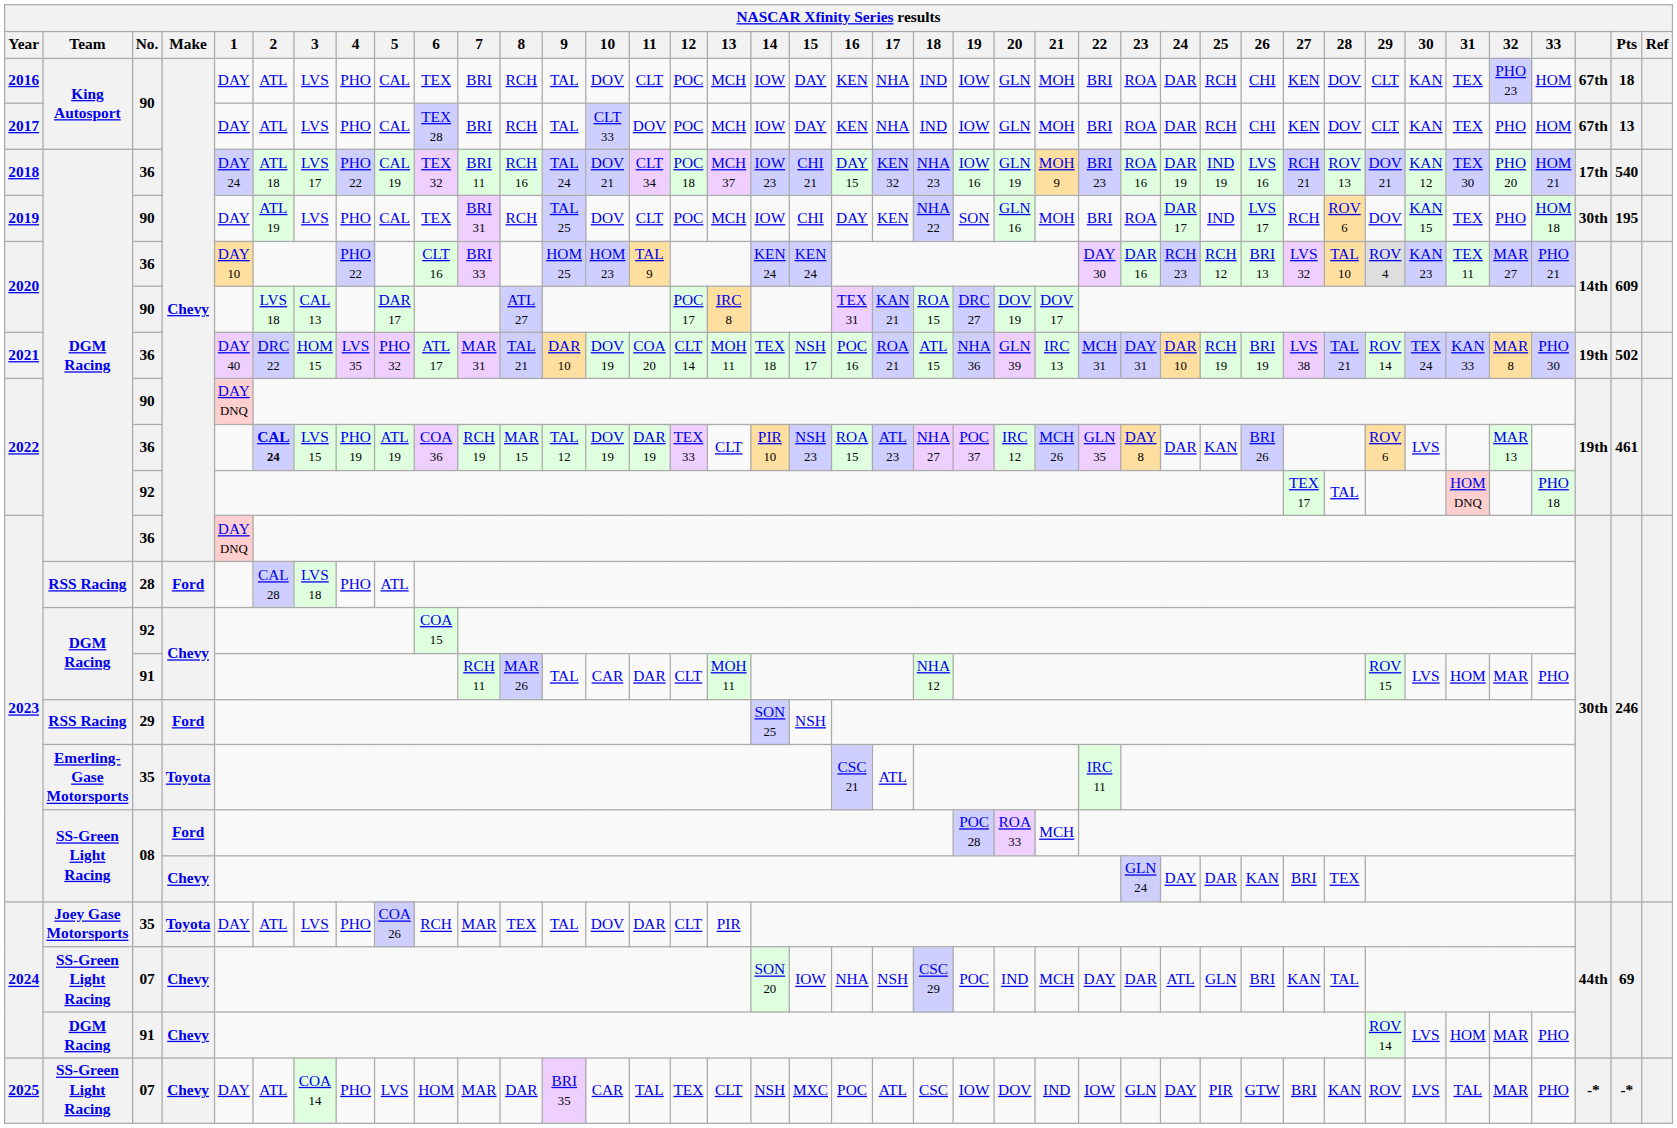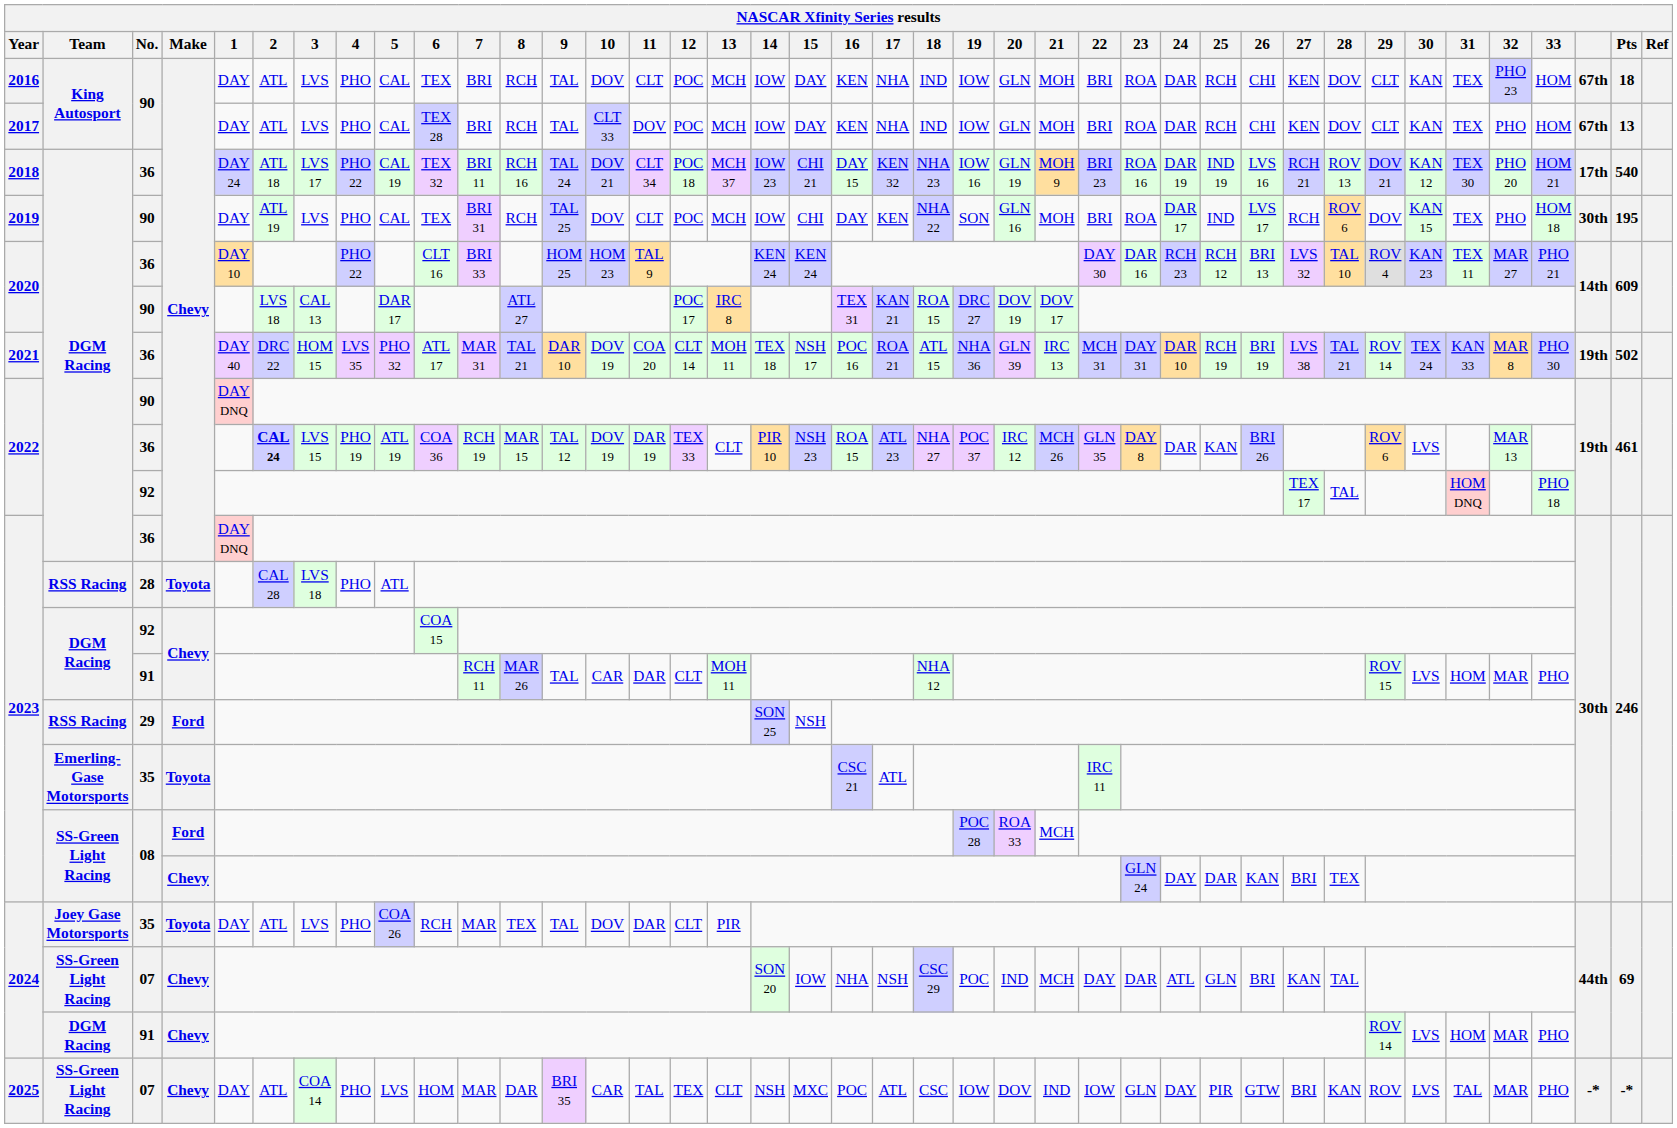(188, 584) Ford -> (188, 584) Toyota
